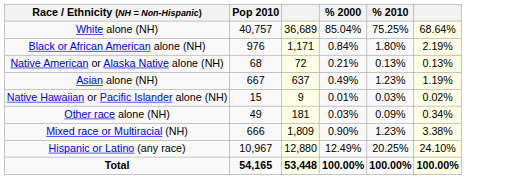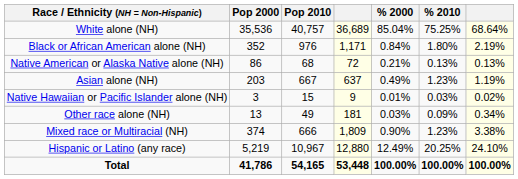+ column: (256, 13)
